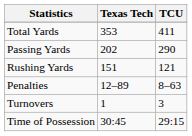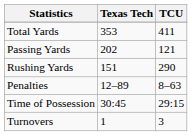(167, 49) 290 -> (167, 49) 121
(167, 67) 121 -> (167, 67) 290
rows swapped: (30, 103) <-> (51, 121)
